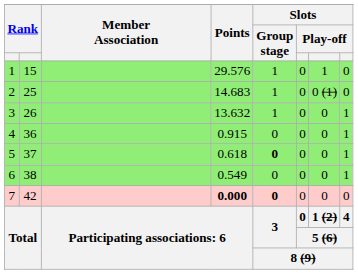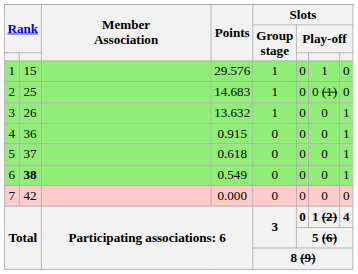(275, 154) bold -> (275, 154) normal
(30, 175) normal -> (30, 175) bold
(232, 196) bold -> (232, 196) normal
(275, 196) bold -> (275, 196) normal
